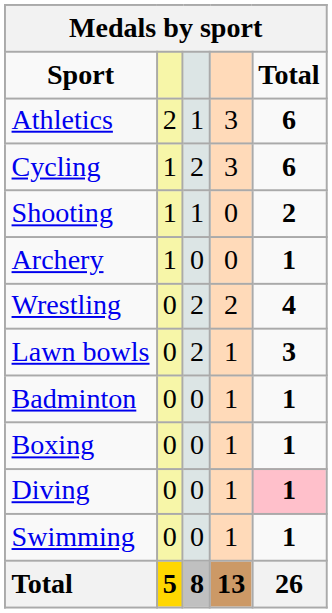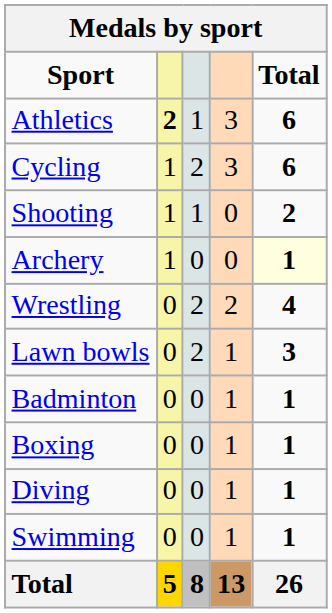(170, 120) normal -> (170, 120) bold
(289, 259) no background -> (289, 259) lightyellow background
(289, 491) pink background -> (289, 491) no background
